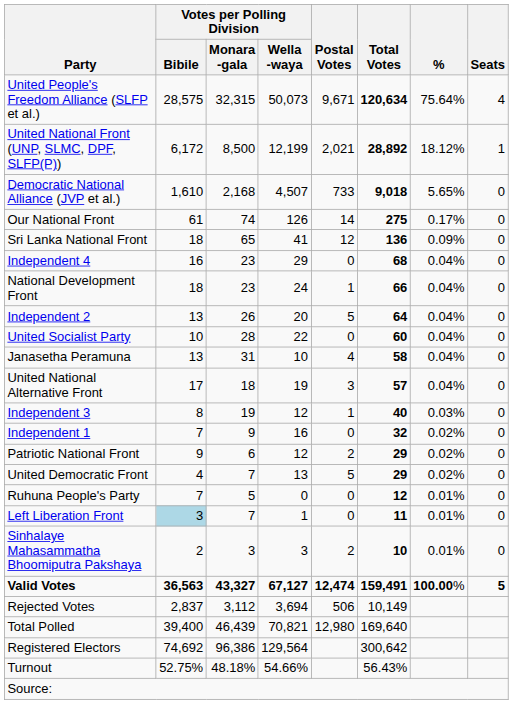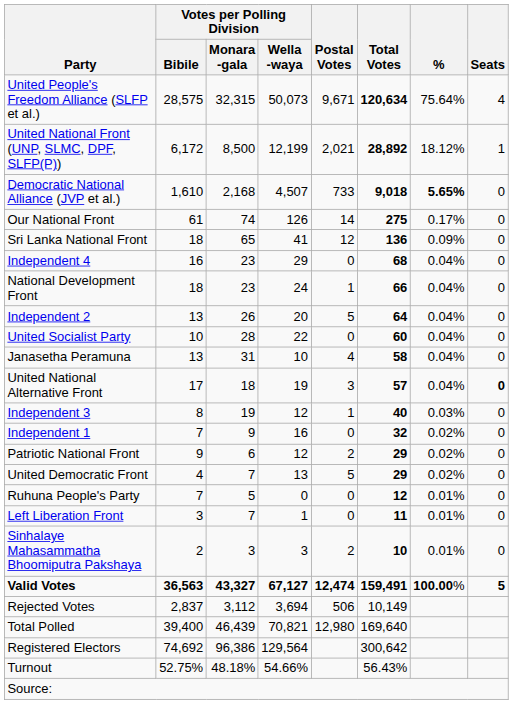(446, 191) normal -> (446, 191) bold
(501, 385) normal -> (501, 385) bold
(200, 515) lightblue background -> (200, 515) no background
